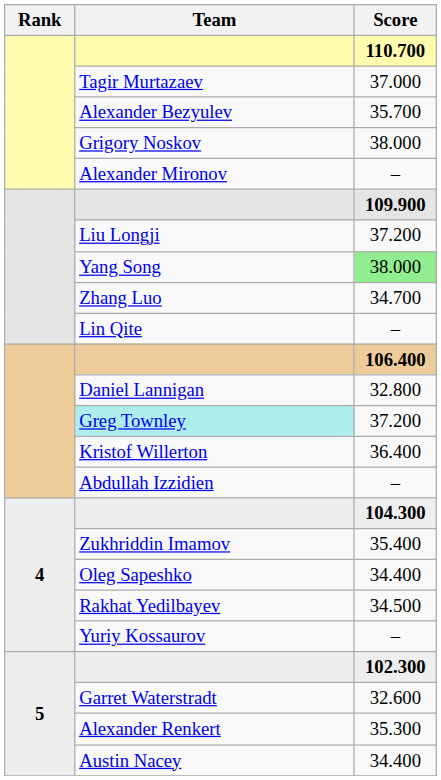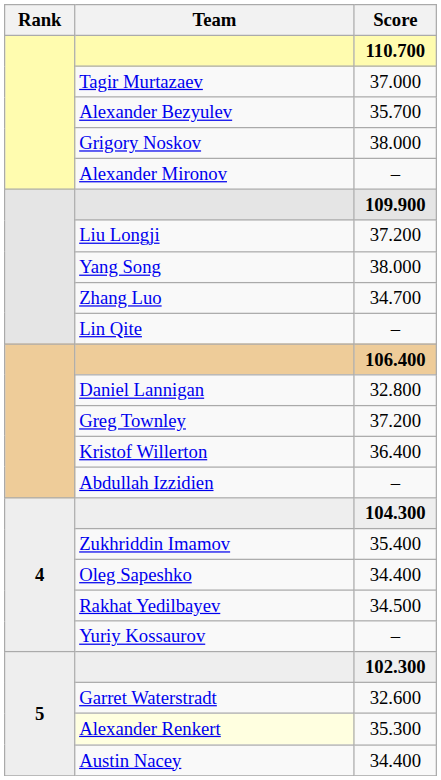(395, 266) lightgreen background -> (395, 266) no background
(133, 420) paleturquoise background -> (133, 420) no background
(150, 729) no background -> (150, 729) lightyellow background
